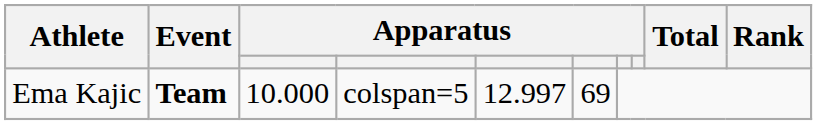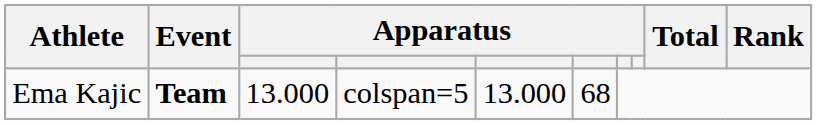(287, 93) 10.000 -> (287, 93) 13.000
(524, 93) 12.997 -> (524, 93) 13.000
(596, 93) 69 -> (596, 93) 68
